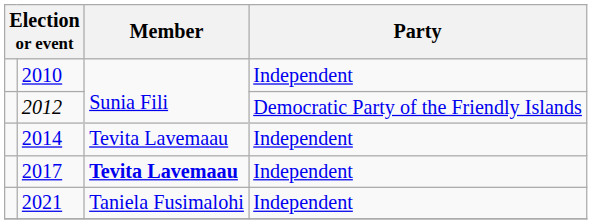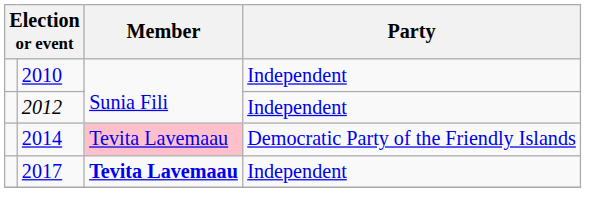(418, 107) Democratic Party of the Friendly Islands -> (297, 107) Independent
(159, 139) no background -> (159, 139) pink background
(303, 139) Independent -> (412, 139) Democratic Party of the Friendly Islands
- row: (42, 203)
